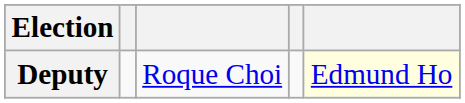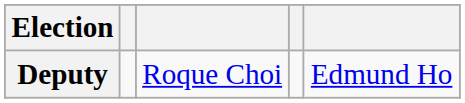(382, 73) lightyellow background -> (382, 73) no background
